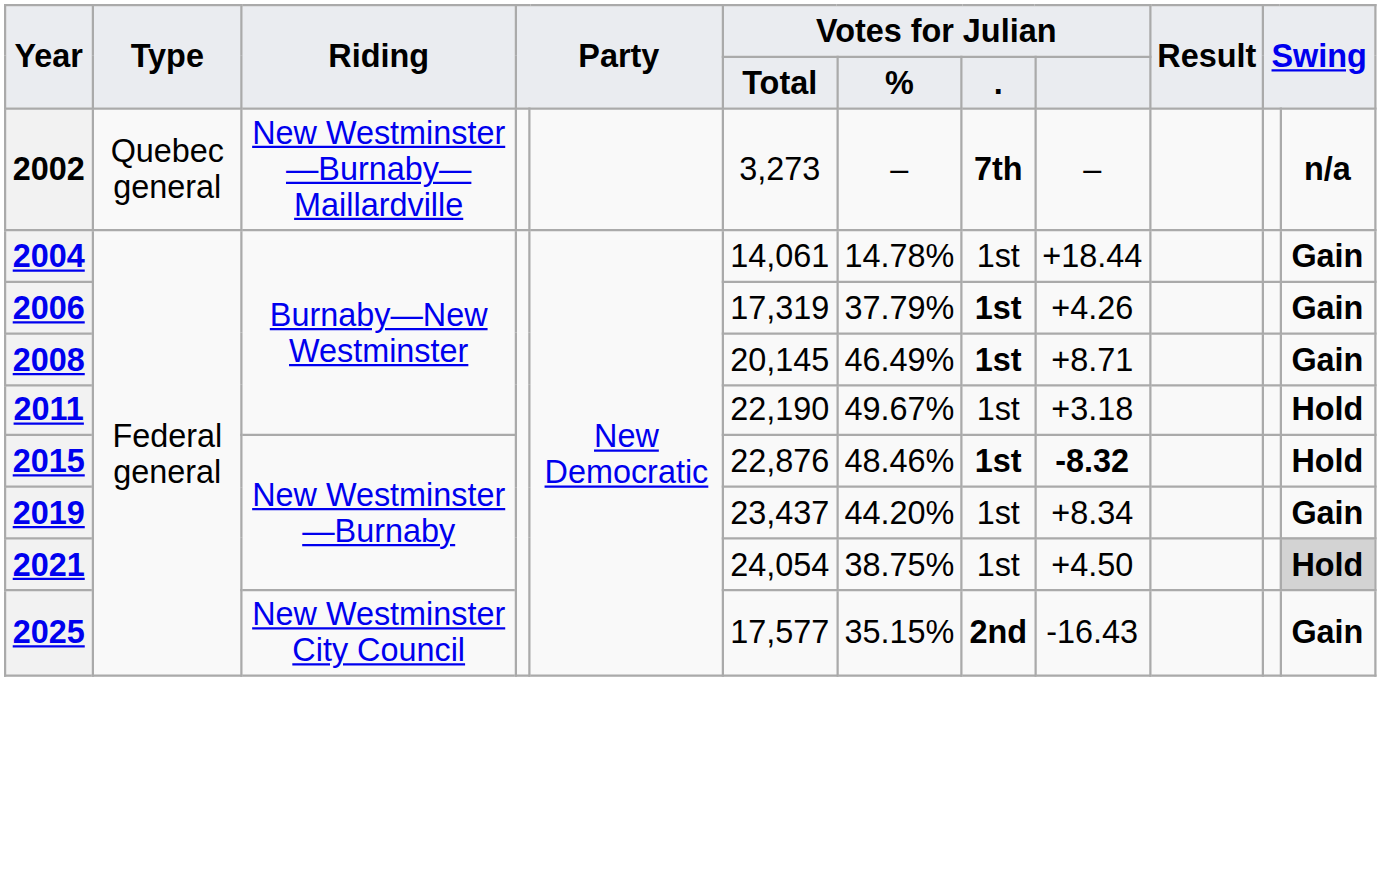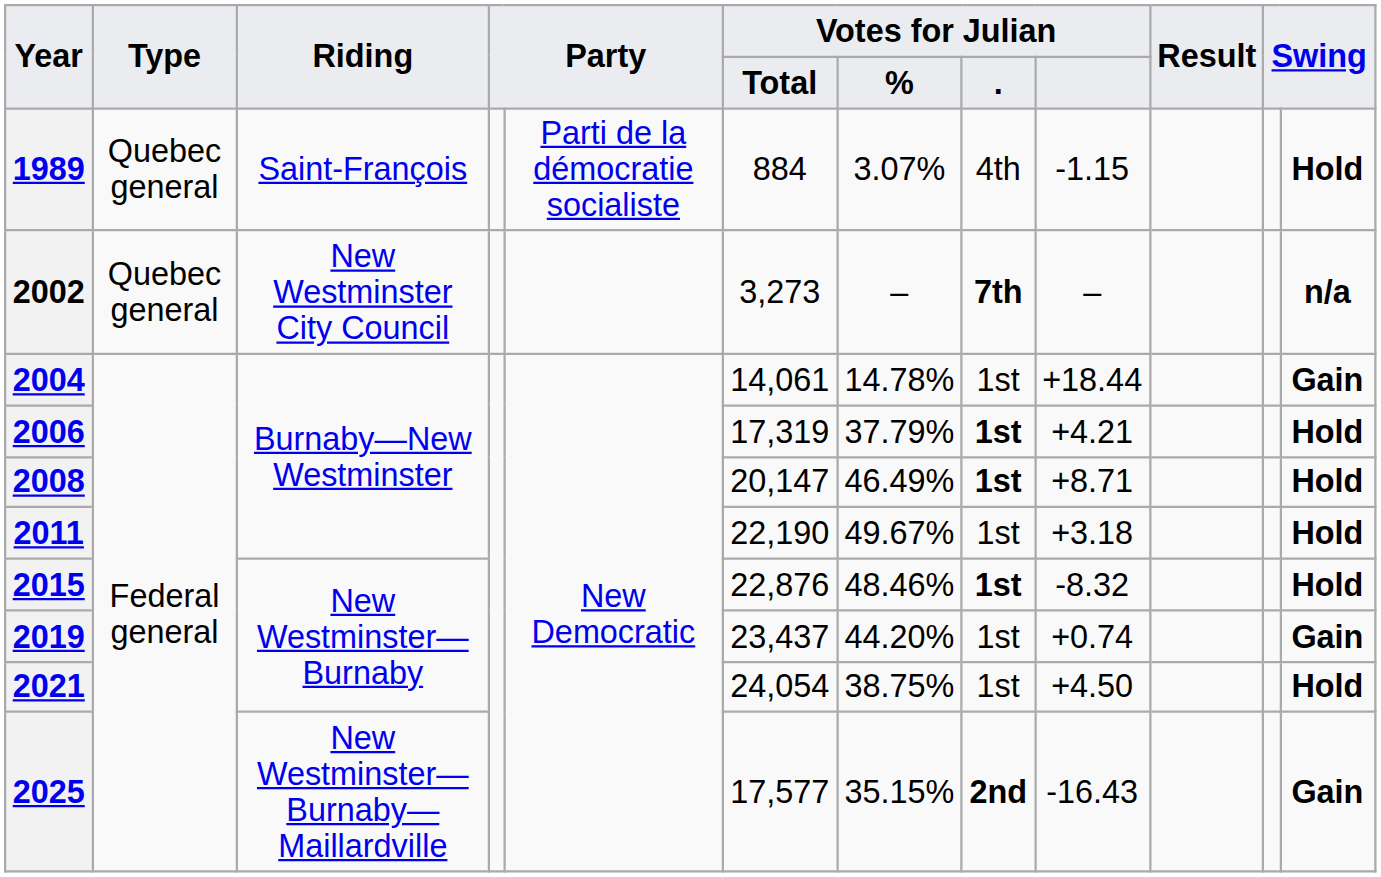+ row: (49, 169)
(379, 169) New Westminster—Burnaby—Maillardville -> (363, 293) New Westminster City Council
(1092, 308) +4.26 -> (1092, 431) +4.21
(1327, 308) Gain -> (1327, 431) Hold
(780, 359) 20,145 -> (780, 482) 20,147
(1327, 359) Gain -> (1327, 482) Hold
(1092, 461) bold -> (1092, 585) normal
(1092, 513) +8.34 -> (1092, 636) +0.74
(1327, 564) lightgrey background -> (1327, 687) no background
(379, 633) New Westminster City Council -> (363, 792) New Westminster—Burnaby—Maillardville
